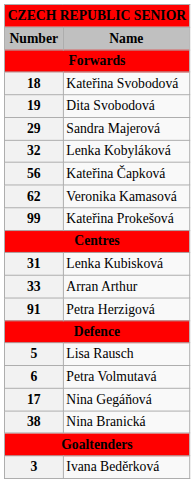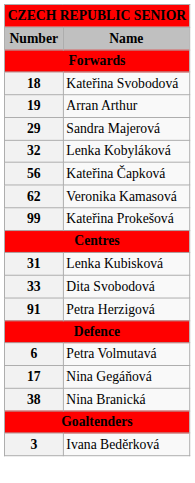(111, 106) Dita Svobodová -> (102, 106) Arran Arthur
(102, 286) Arran Arthur -> (111, 286) Dita Svobodová
- row: (34, 354)
